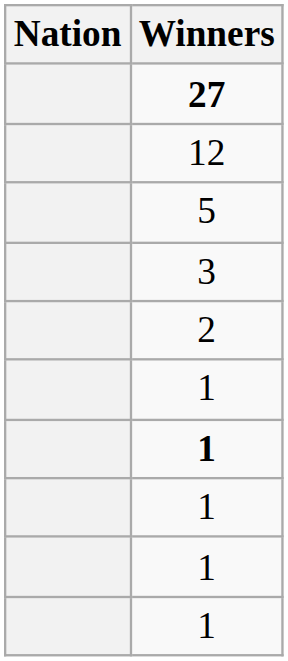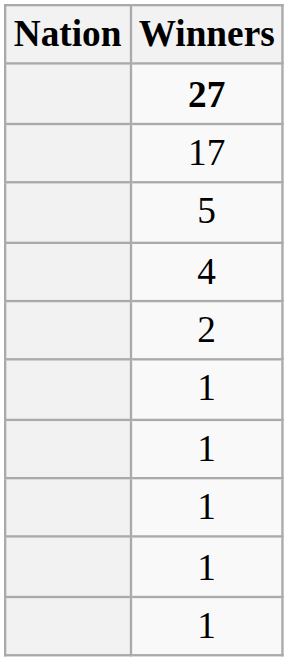(207, 152) 12 -> (207, 152) 17
(207, 270) 3 -> (207, 270) 4
(207, 447) bold -> (207, 447) normal
